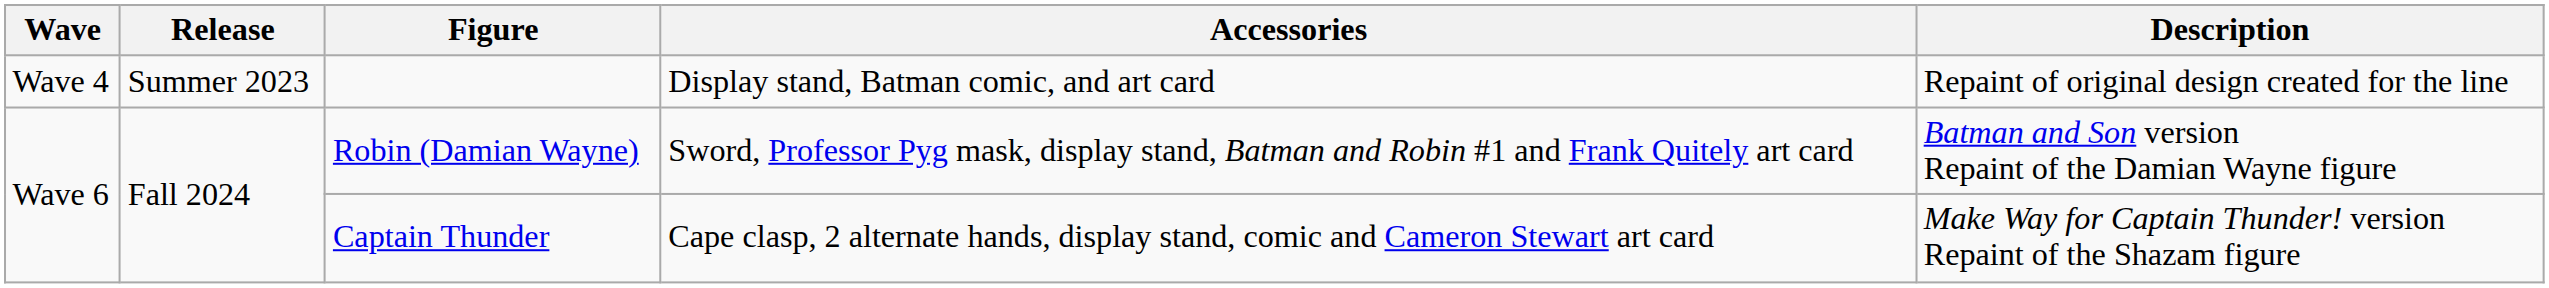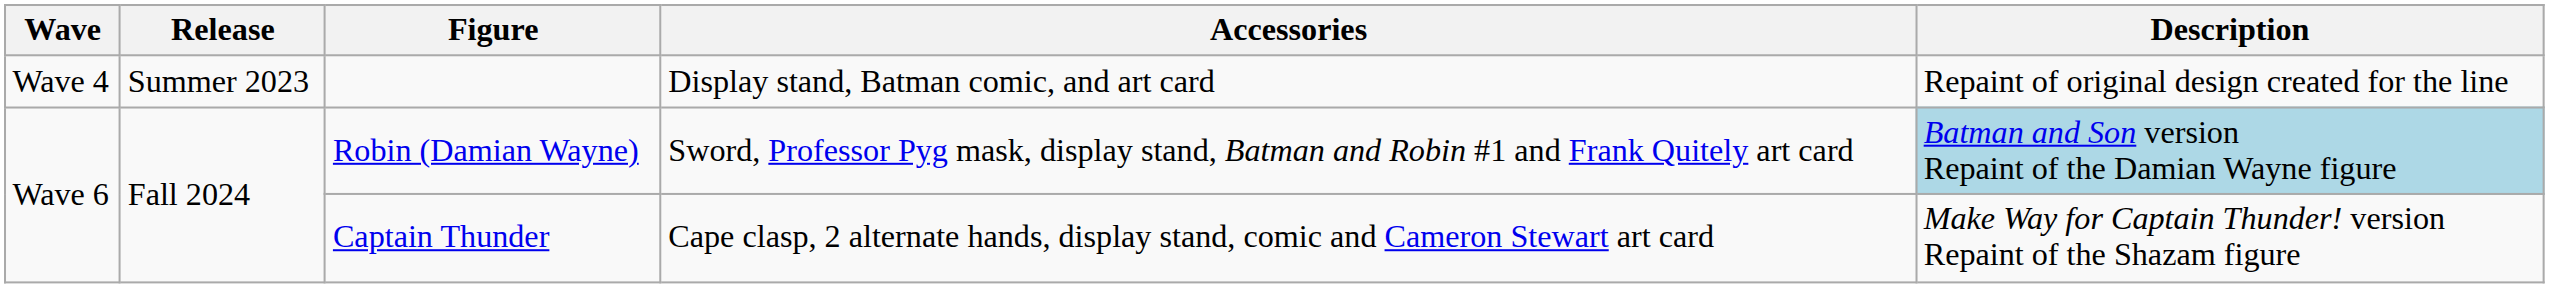(2160, 150) no background -> (2160, 150) lightblue background
